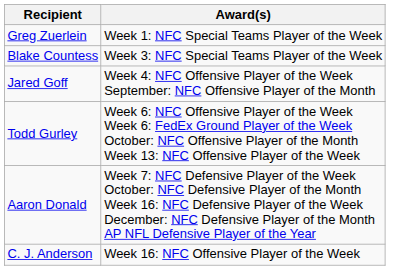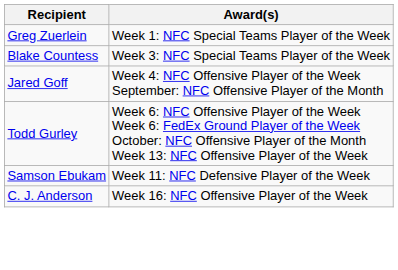- row: (47, 205)
+ row: (57, 175)
